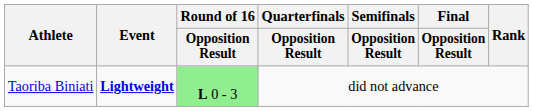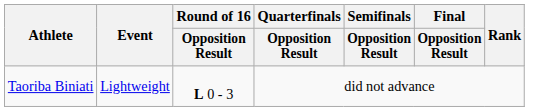(137, 86) bold -> (135, 86) normal
(218, 95) lightgreen background -> (214, 95) no background
